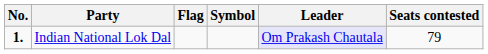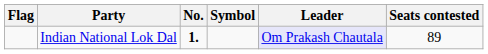columns swapped: (18, 15) <-> (191, 15)
(434, 37) 79 -> (434, 37) 89
